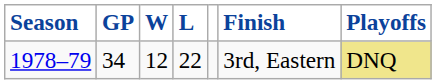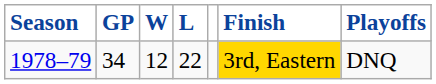(279, 59) no background -> (279, 59) gold background
(371, 59) khaki background -> (371, 59) no background
